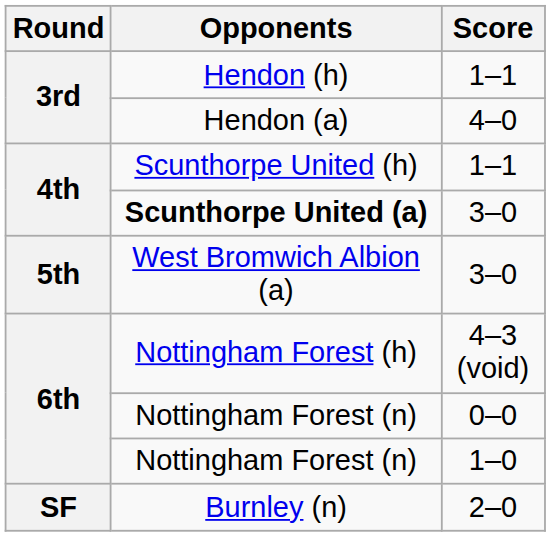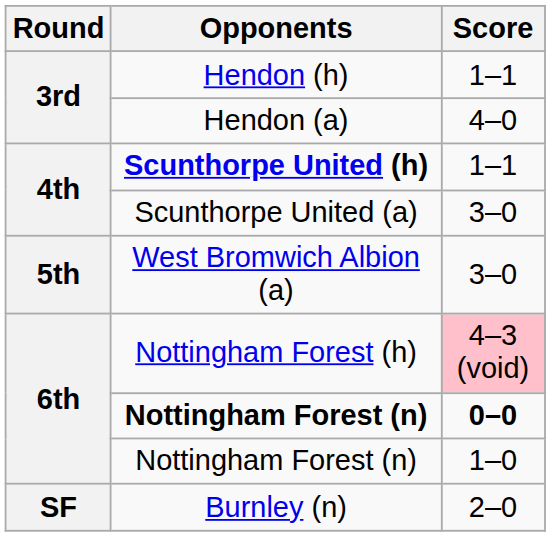(276, 166) normal -> (276, 166) bold
(276, 212) bold -> (276, 212) normal
(493, 352) no background -> (493, 352) pink background
(276, 415) normal -> (276, 415) bold
(493, 415) normal -> (493, 415) bold
